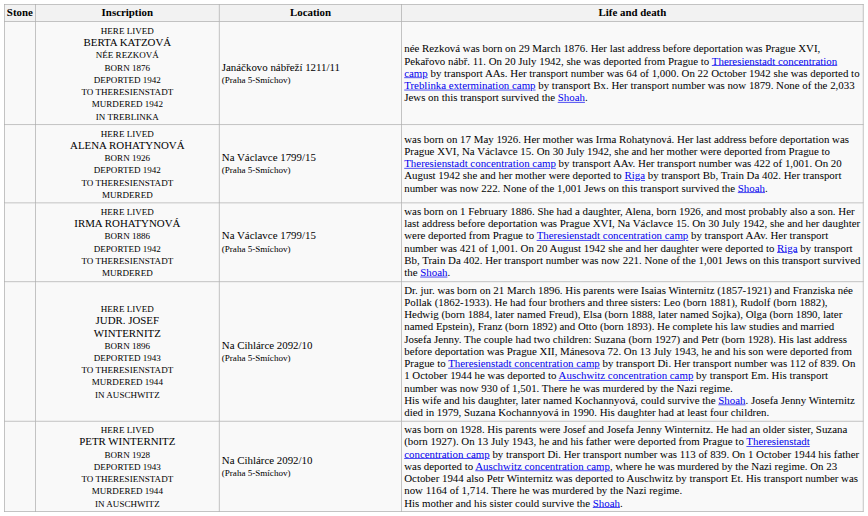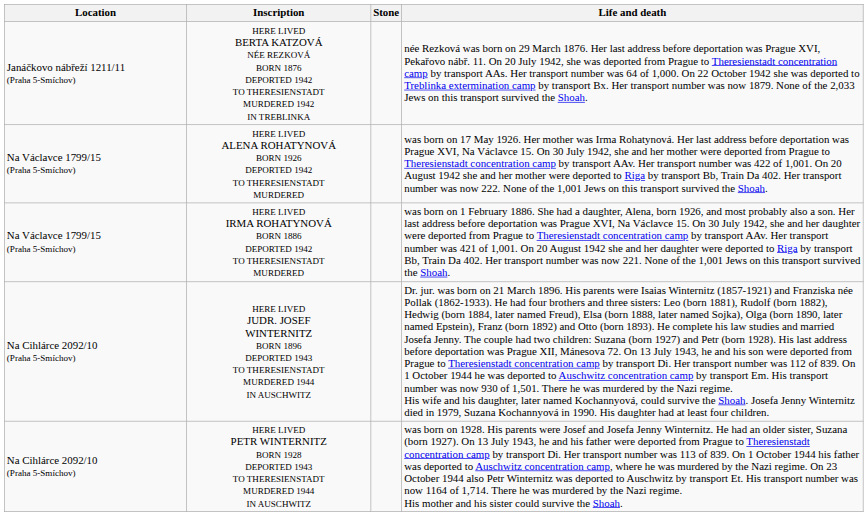columns swapped: (20, 13) <-> (310, 13)
